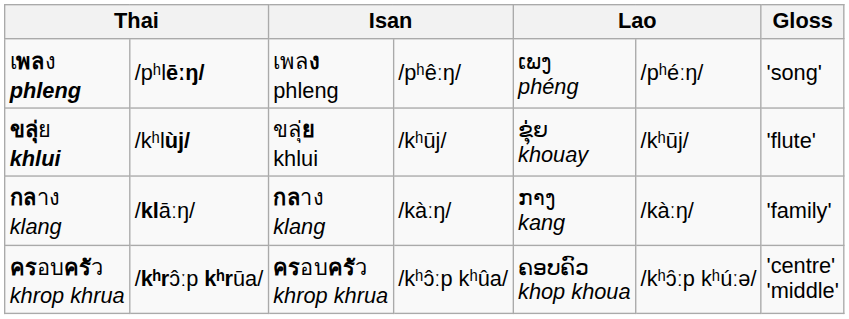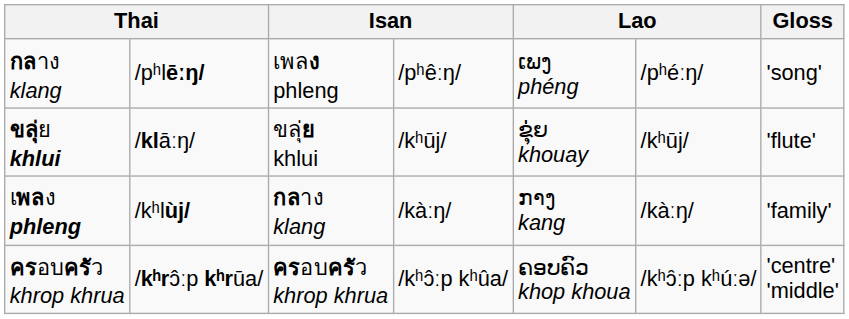(45, 75) เพลง phleng -> (36, 75) กลาง klang
(162, 141) /kʰlùj/ -> (165, 141) /klāːŋ/
(36, 213) กลาง klang -> (45, 213) เพลง phleng
(165, 210) /klāːŋ/ -> (162, 210) /kʰlùj/
